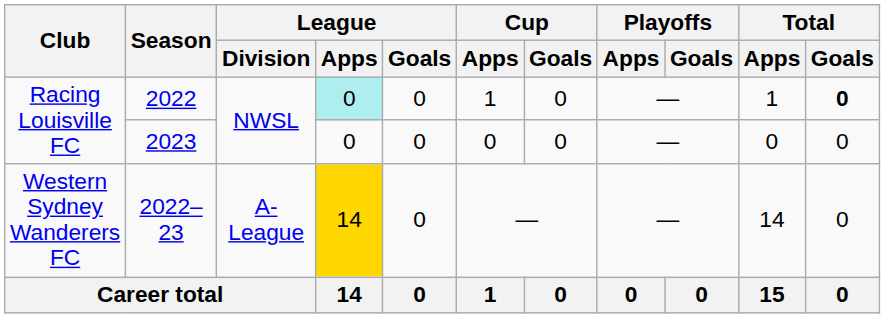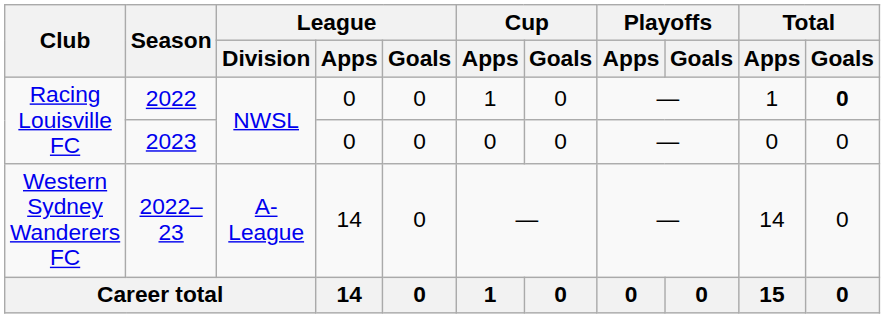(349, 98) paleturquoise background -> (349, 98) no background
(349, 220) gold background -> (349, 220) no background
